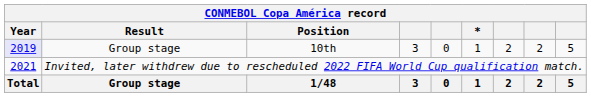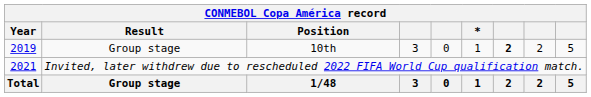(23, 48) lavender background -> (23, 48) no background
(509, 48) normal -> (509, 48) bold
